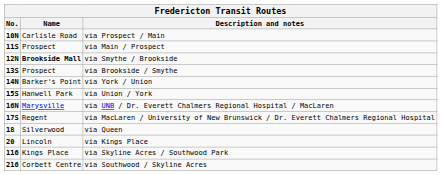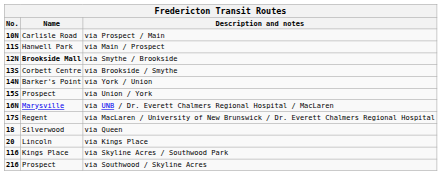(39, 46) Prospect -> (47, 46) Hanwell Park
(39, 70) Prospect -> (52, 70) Corbett Centre
(47, 94) Hanwell Park -> (39, 94) Prospect
(52, 164) Corbett Centre -> (39, 164) Prospect
